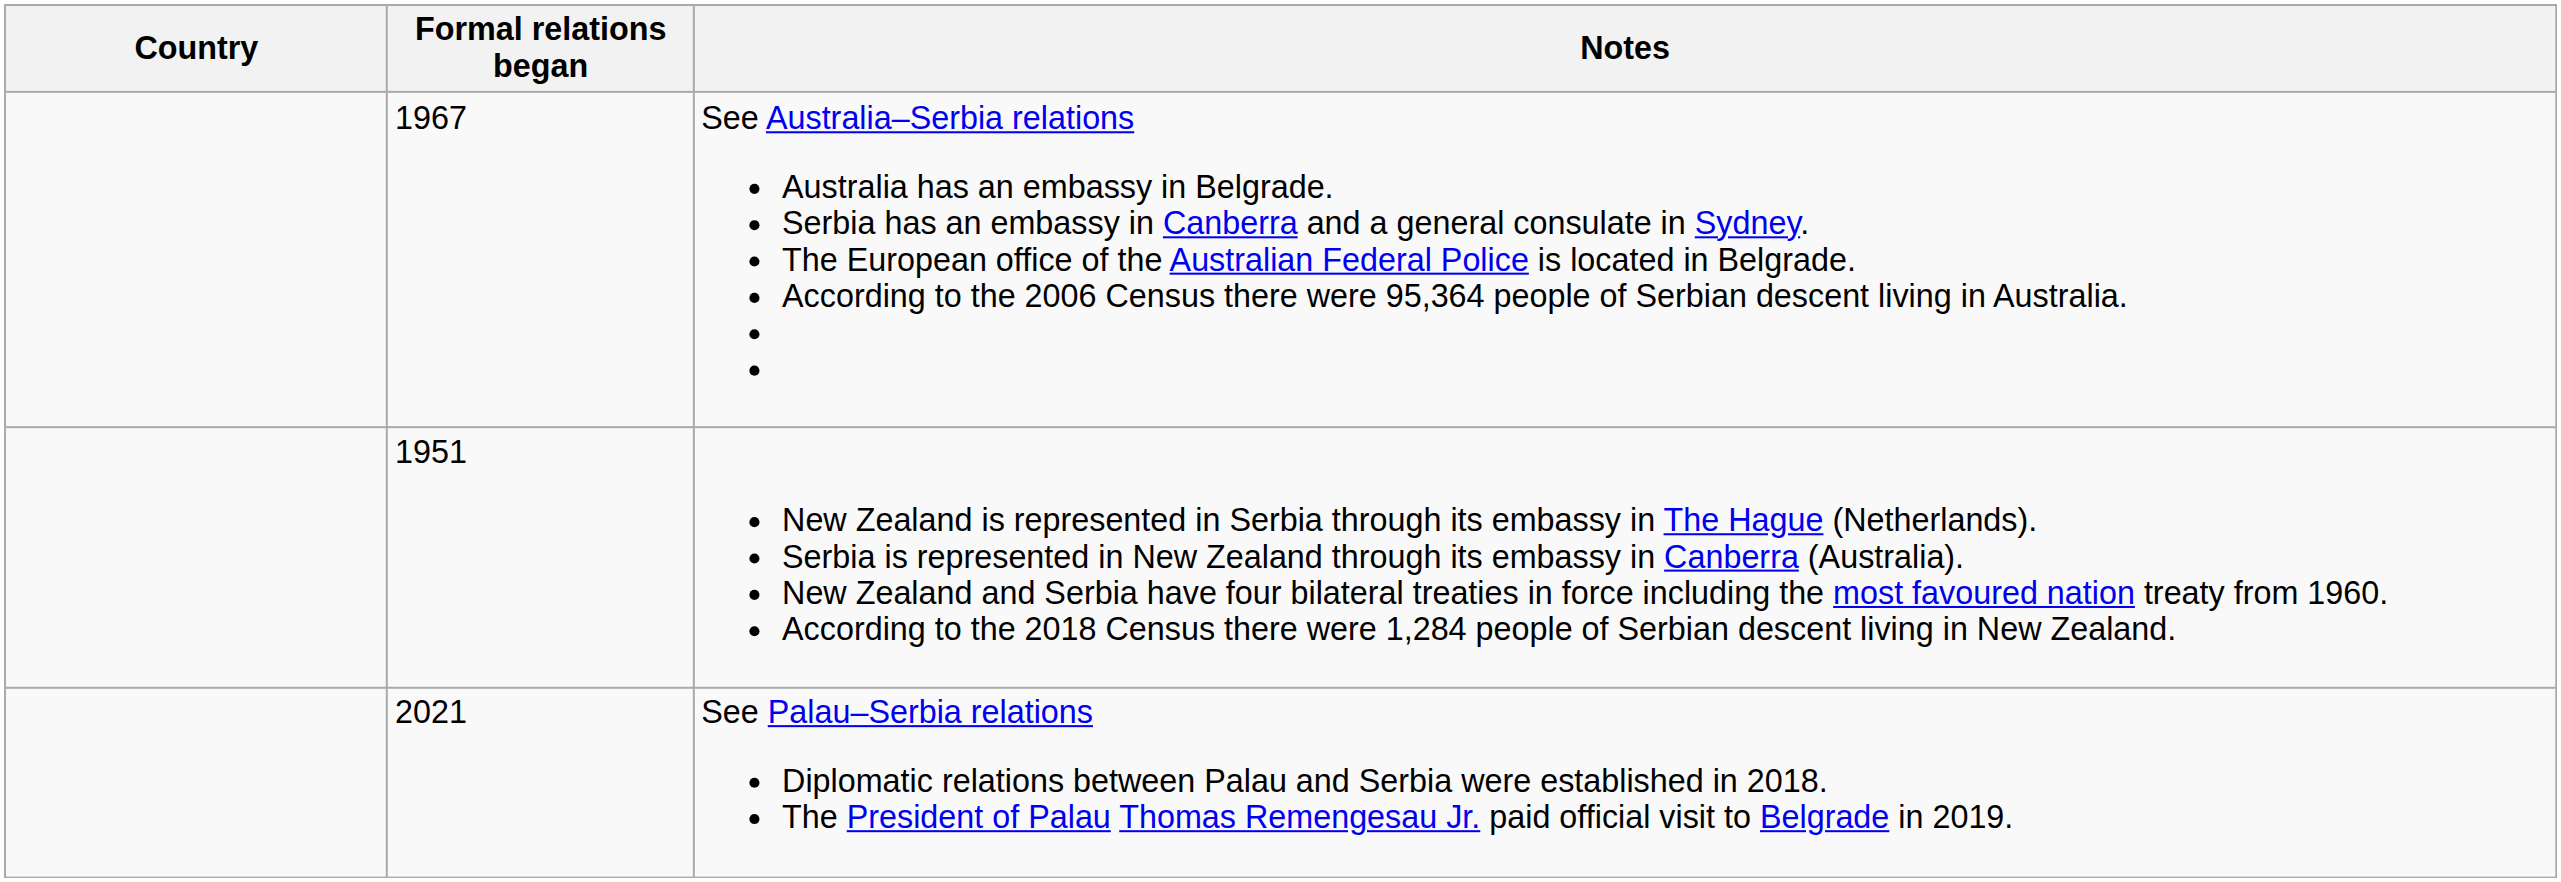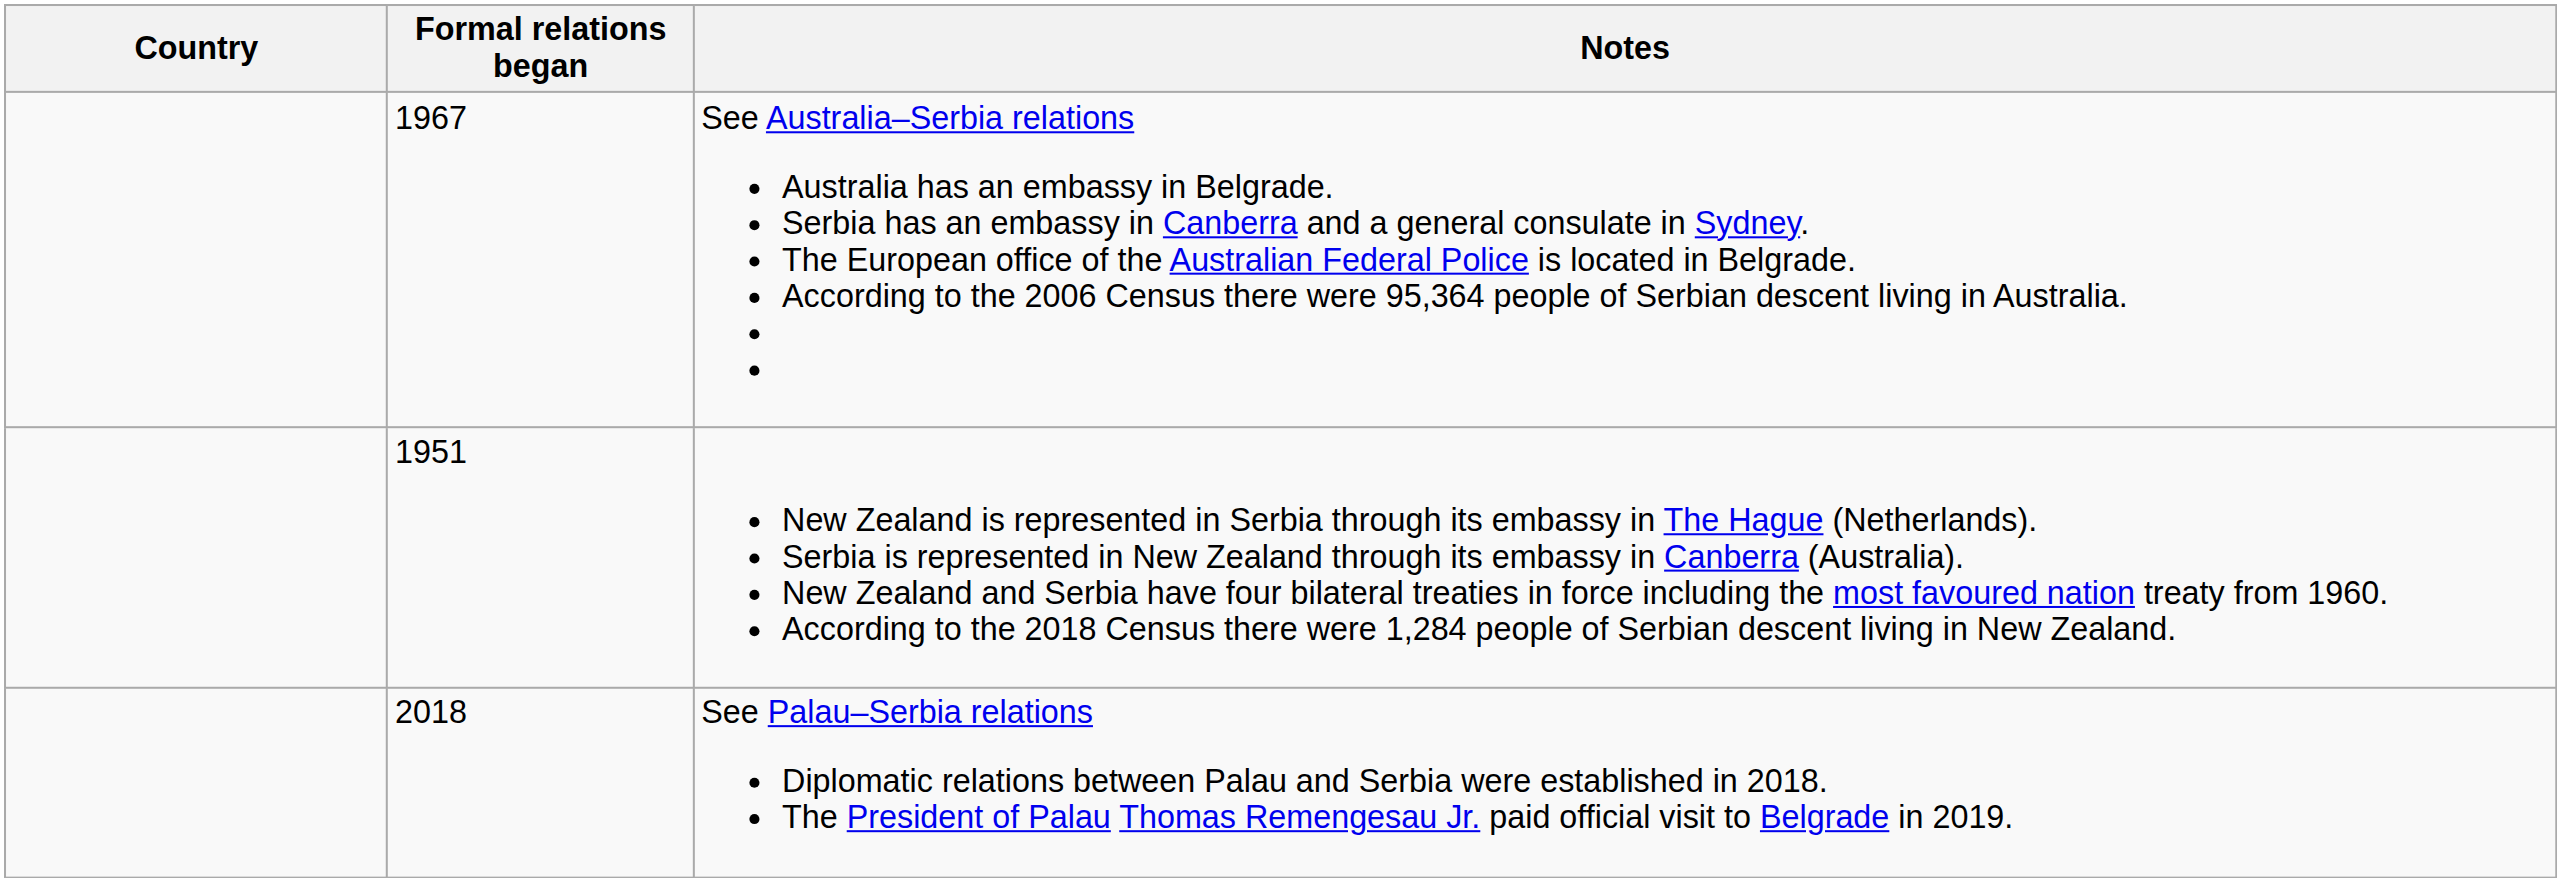(431, 713) 2021 -> (431, 713) 2018
